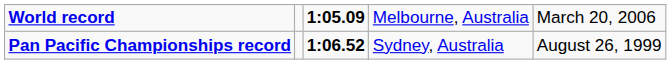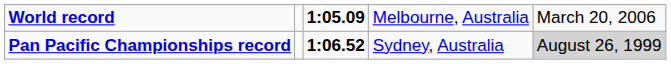(599, 45) no background -> (599, 45) lightgrey background
